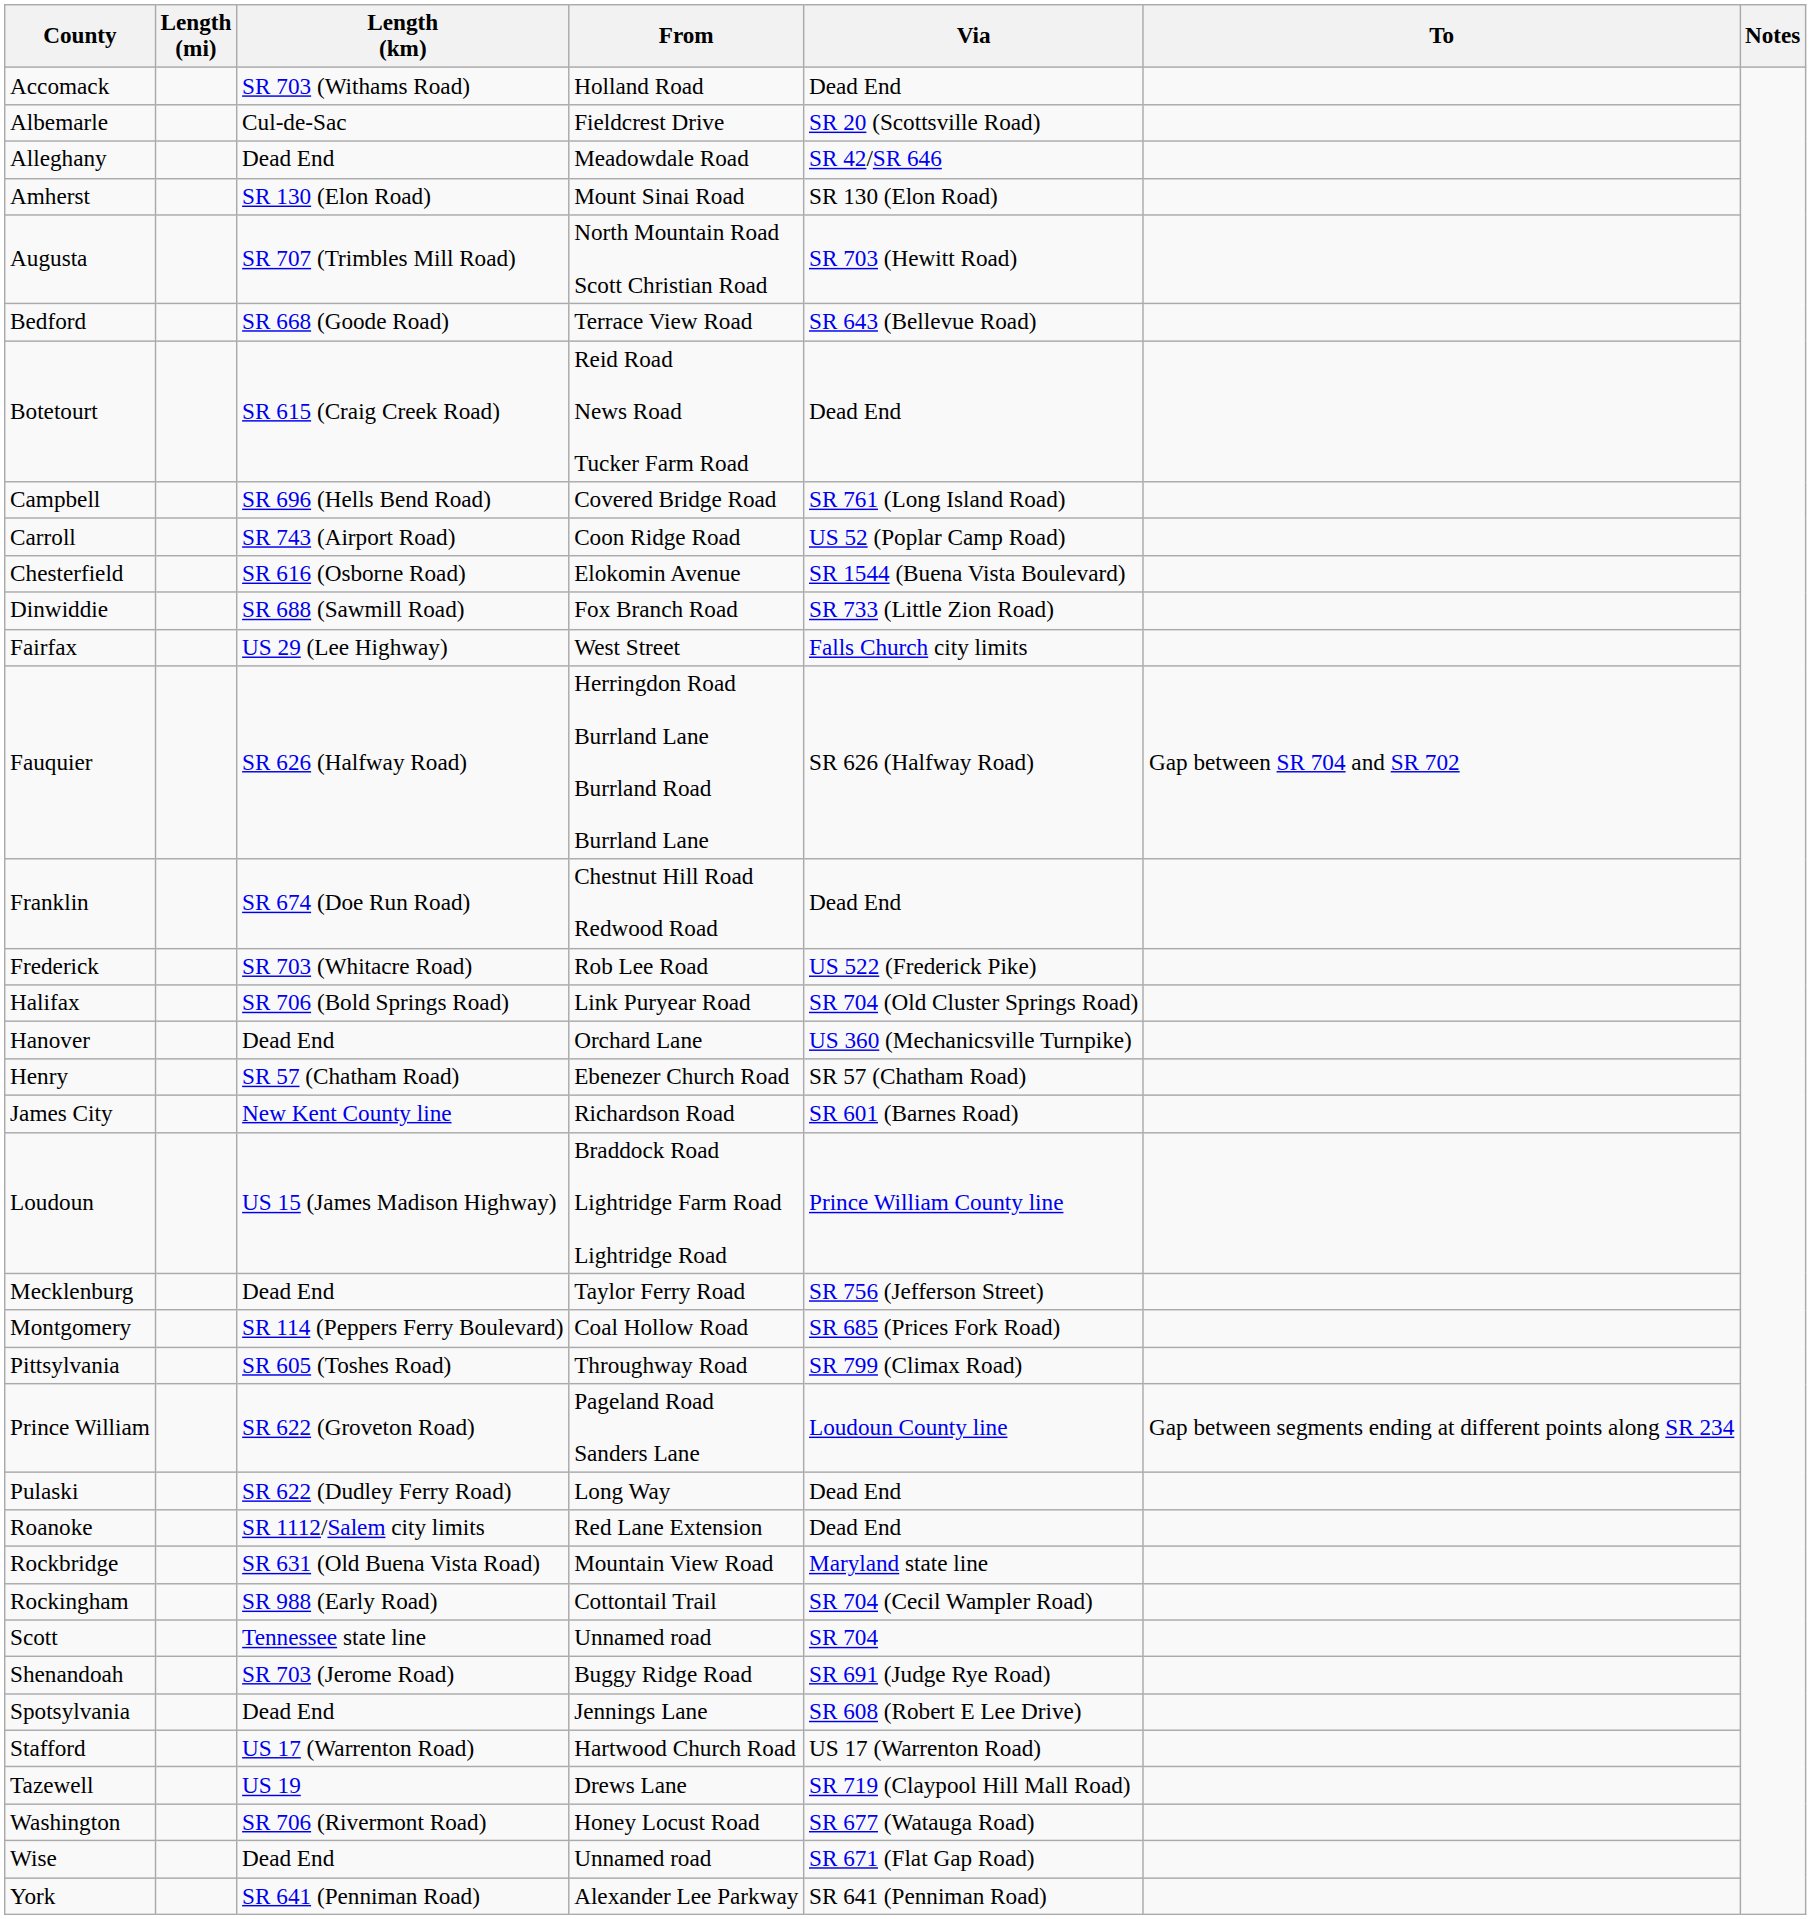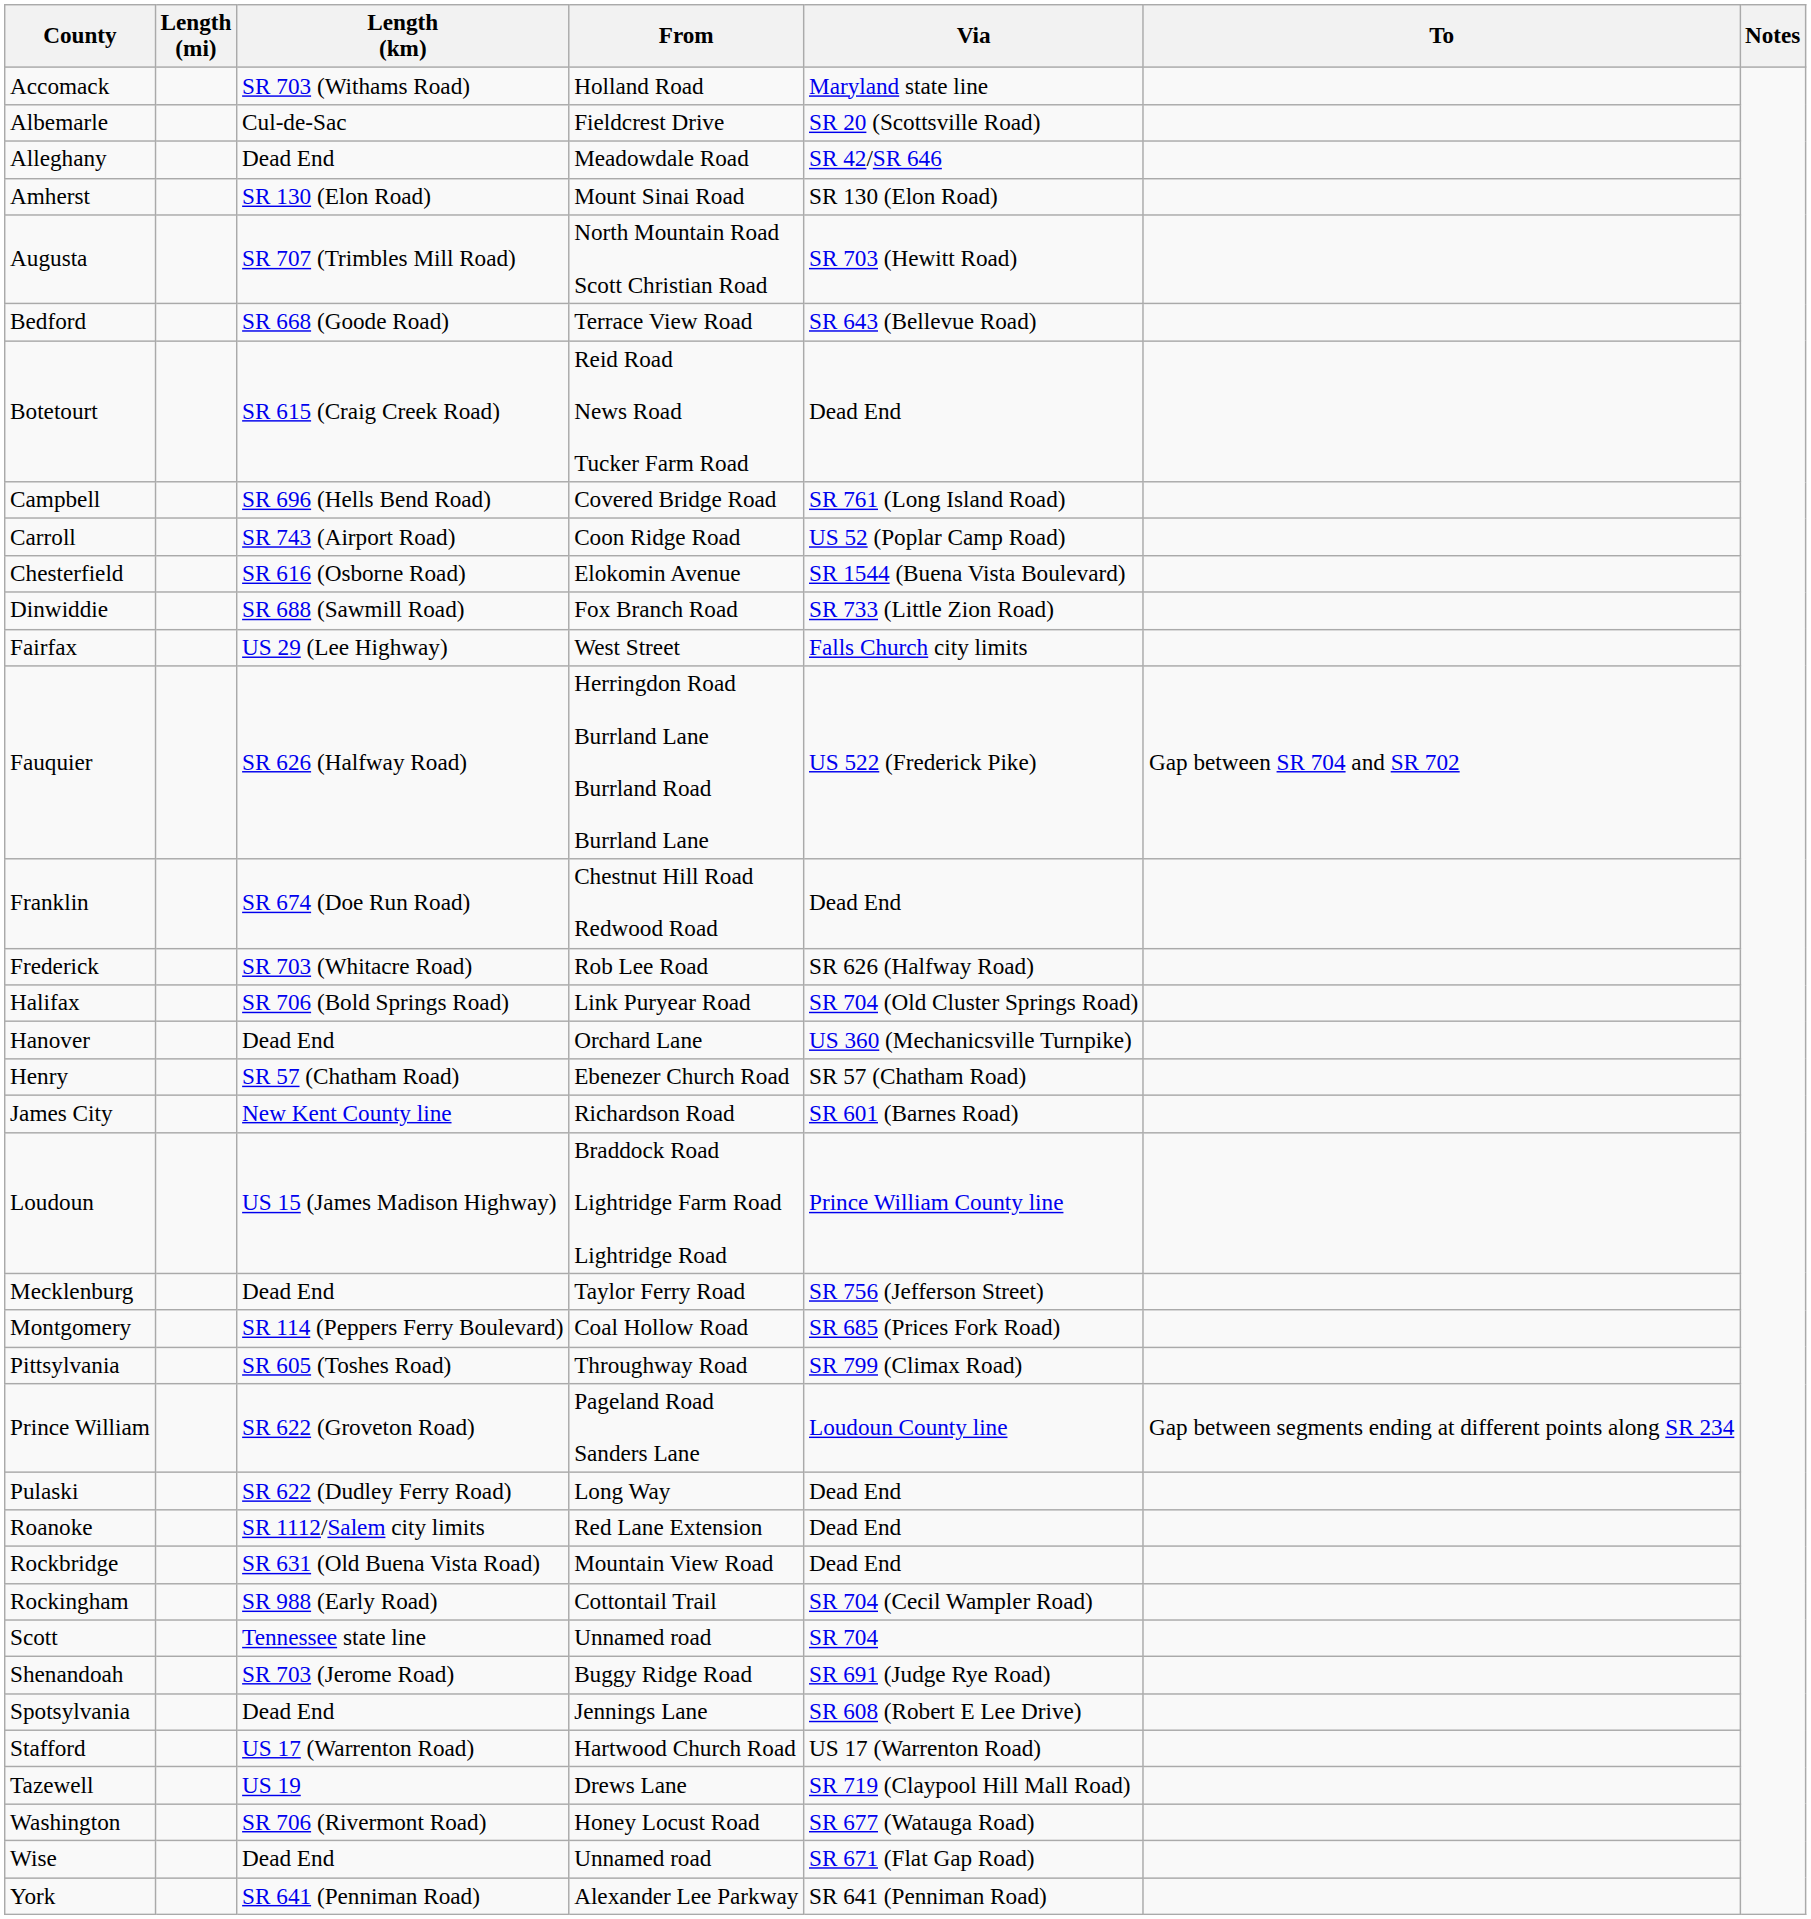(855, 85) Dead End -> (899, 85) Maryland state line
(921, 762) SR 626 (Halfway Road) -> (923, 762) US 522 (Frederick Pike)
(923, 966) US 522 (Frederick Pike) -> (921, 966) SR 626 (Halfway Road)
(899, 1564) Maryland state line -> (855, 1564) Dead End
